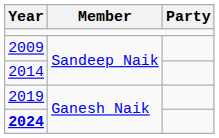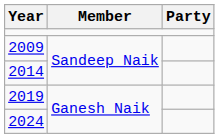(26, 121) bold -> (26, 121) normal
